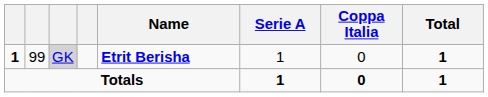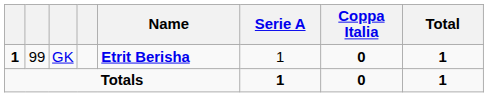(63, 56) lightgrey background -> (63, 56) no background
(361, 56) normal -> (361, 56) bold
